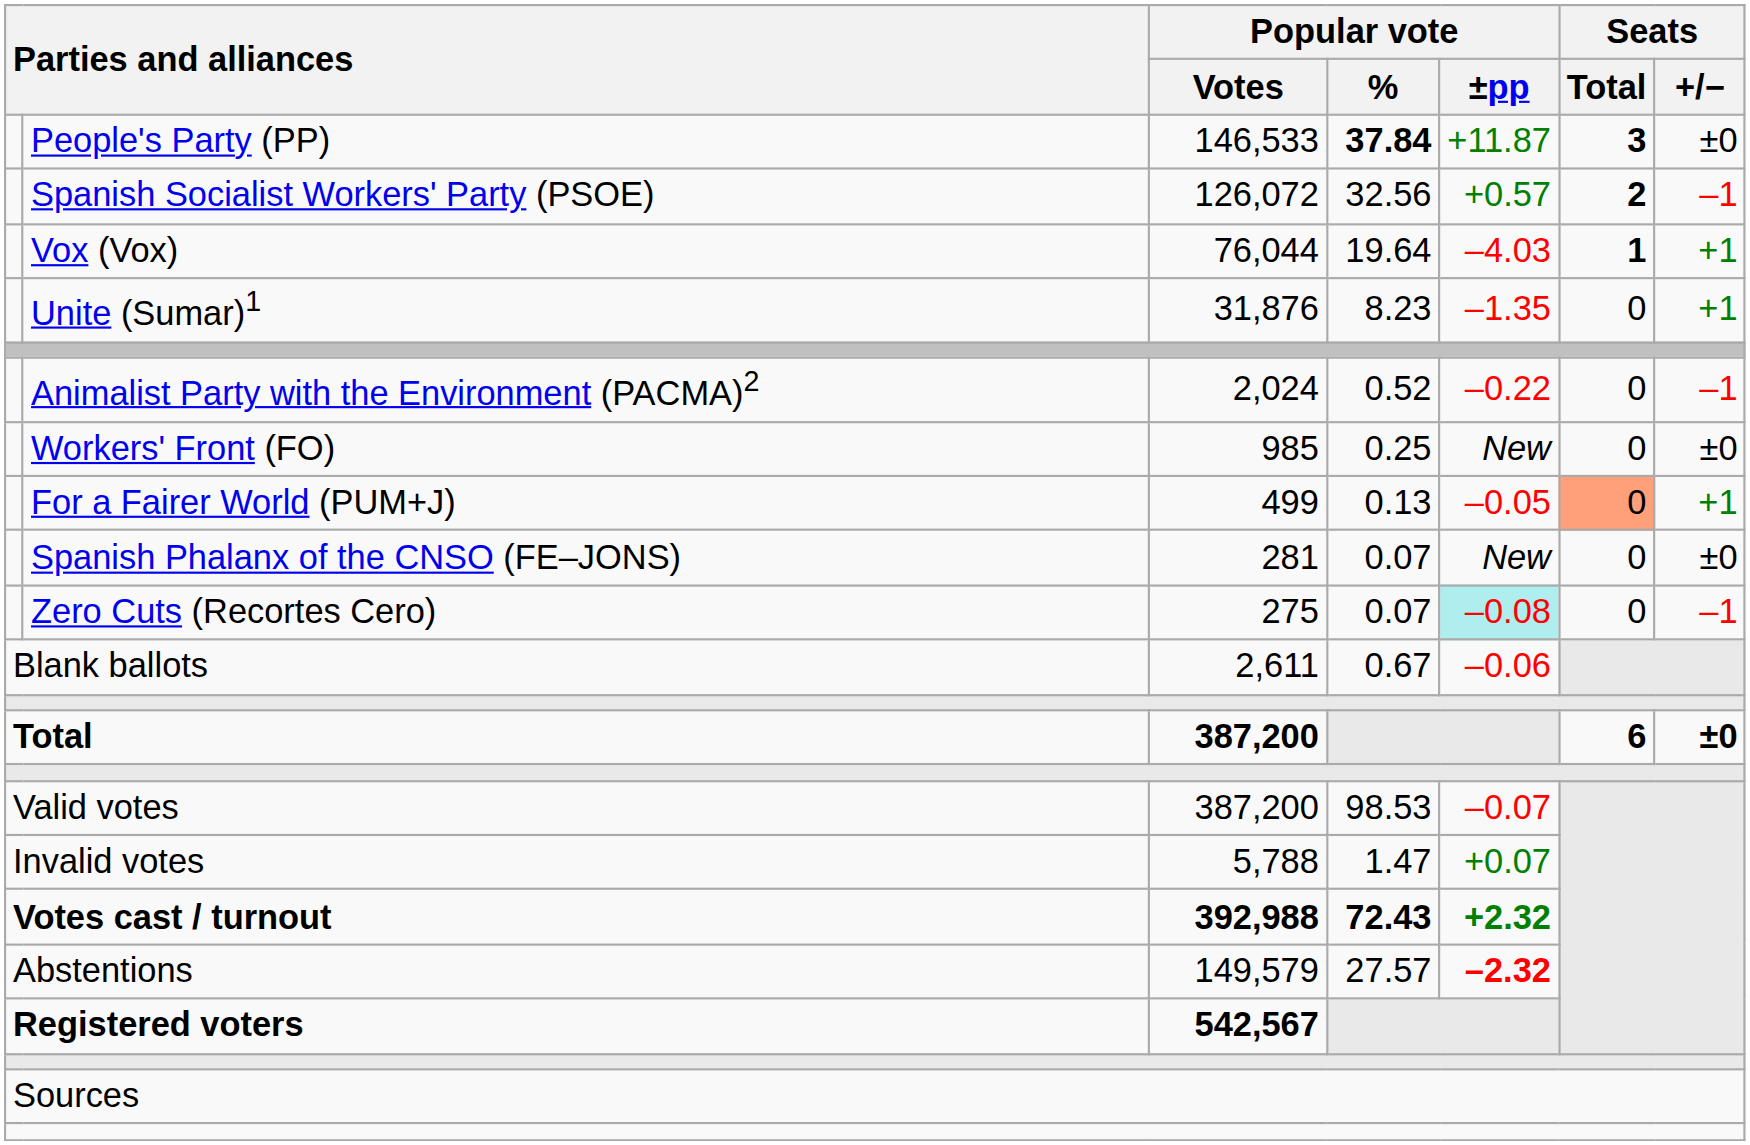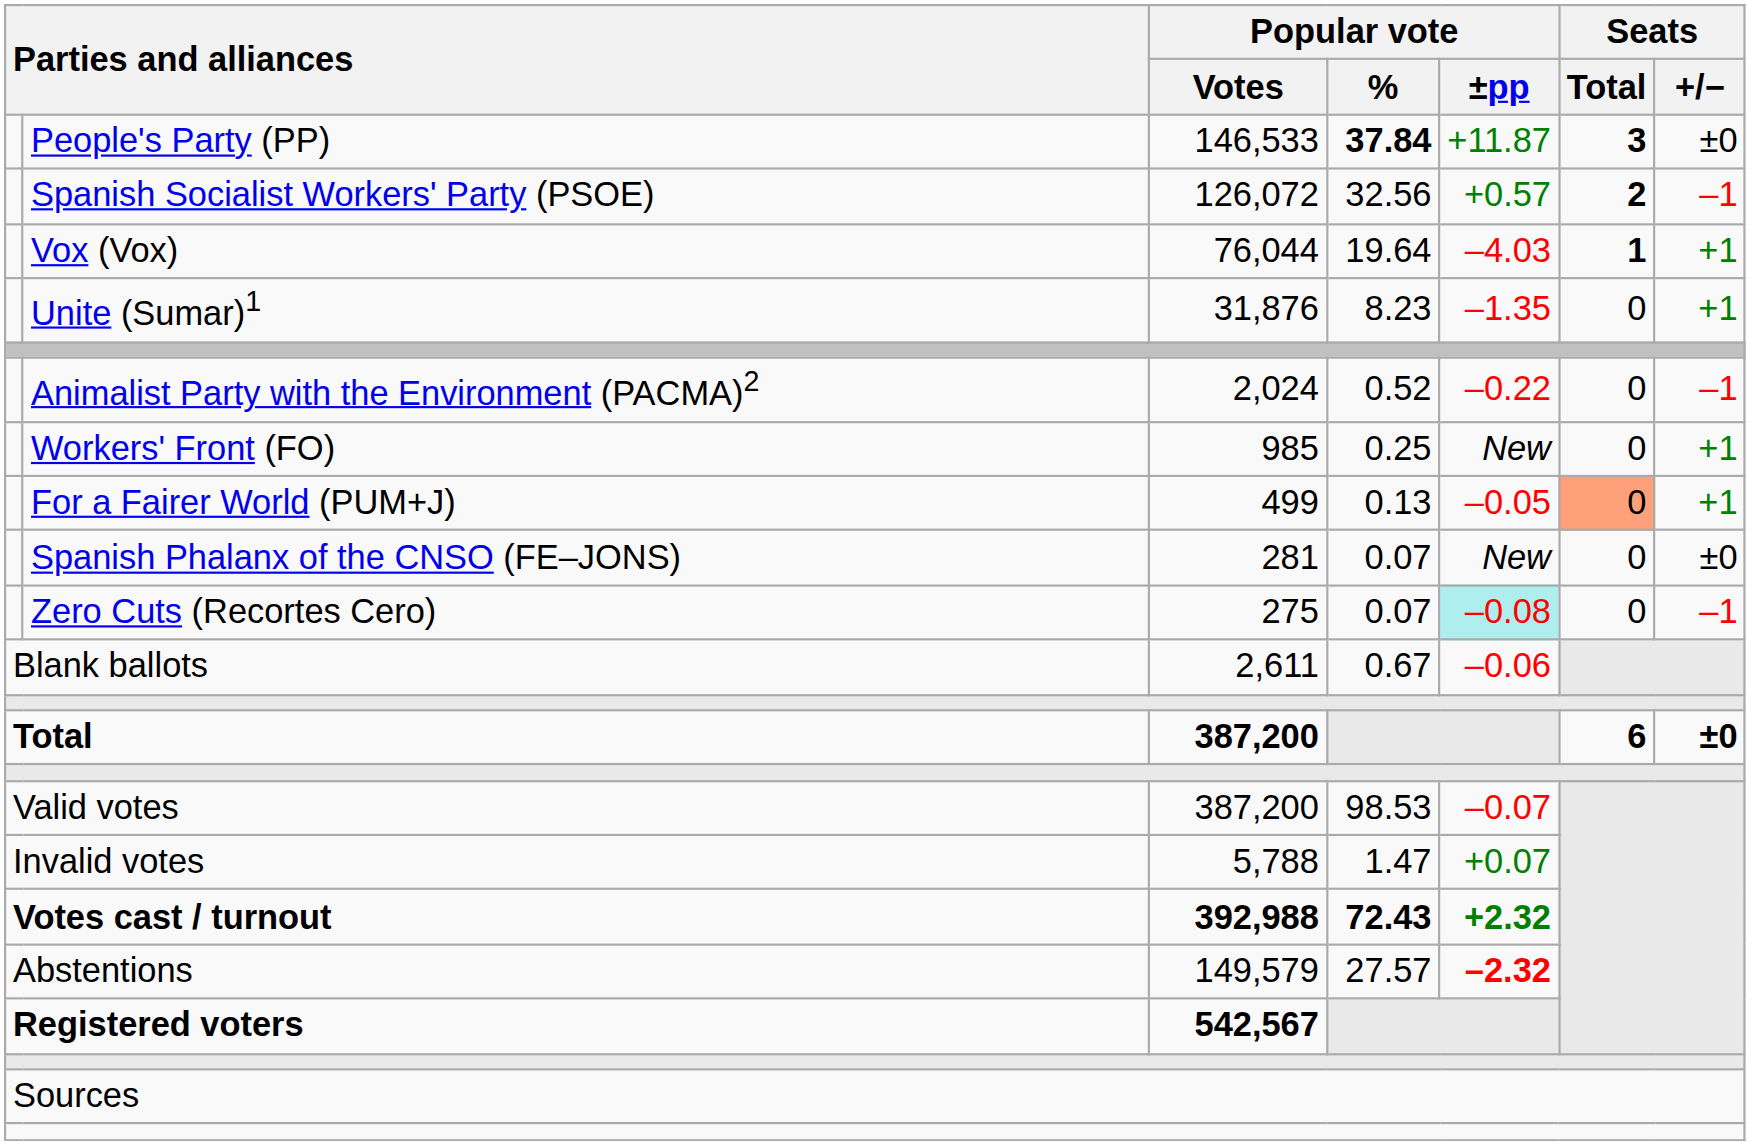(1719, 448) ±0 -> (1718, 448) +1
